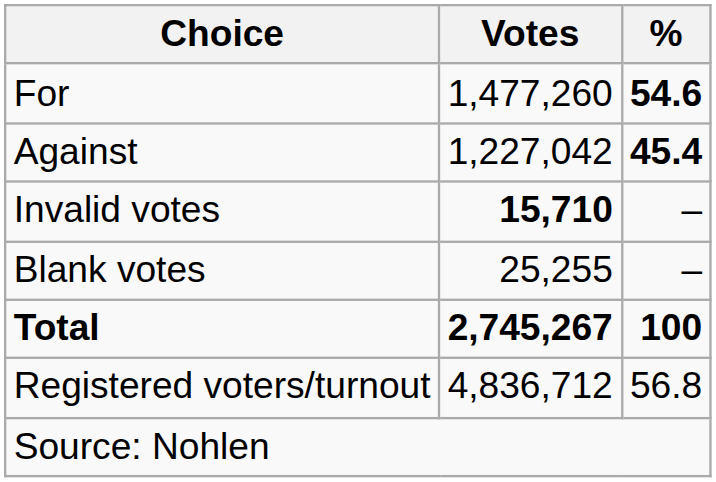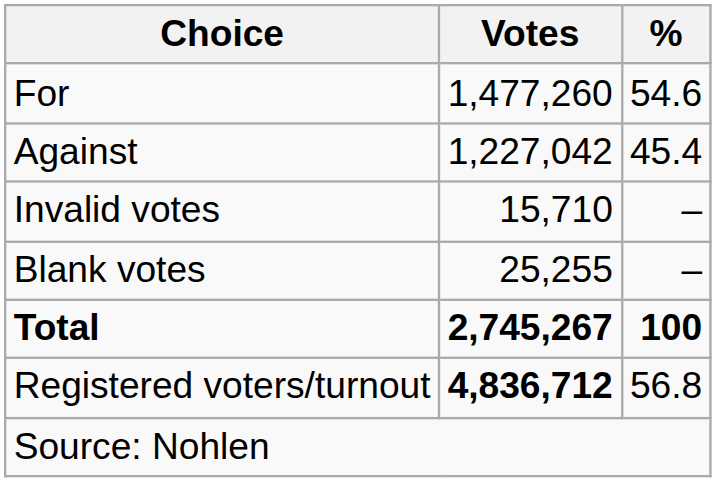(666, 92) bold -> (666, 92) normal
(666, 151) bold -> (666, 151) normal
(556, 210) bold -> (556, 210) normal
(530, 387) normal -> (530, 387) bold
